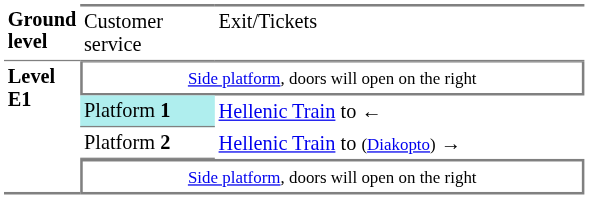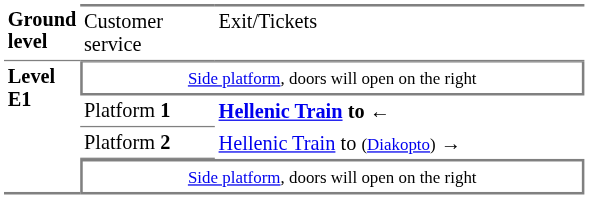(127, 110) paleturquoise background -> (127, 110) no background
(300, 111) normal -> (304, 111) bold
